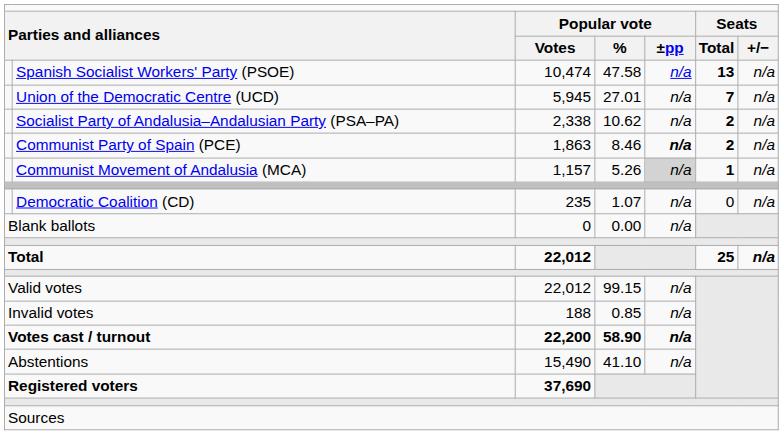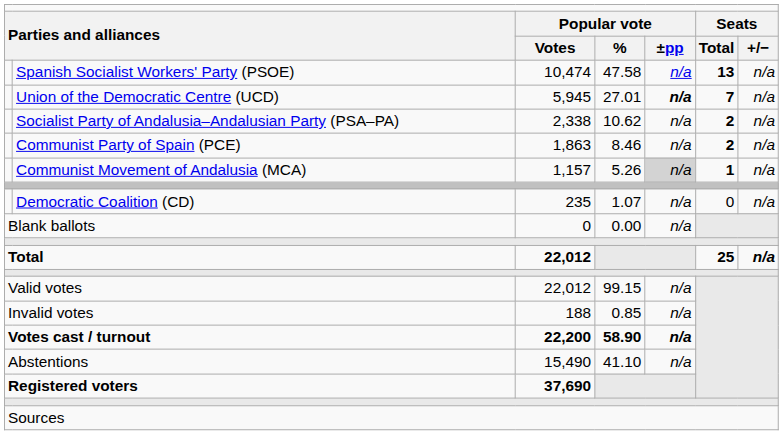(681, 96) normal -> (681, 96) bold
(681, 145) bold -> (681, 145) normal
